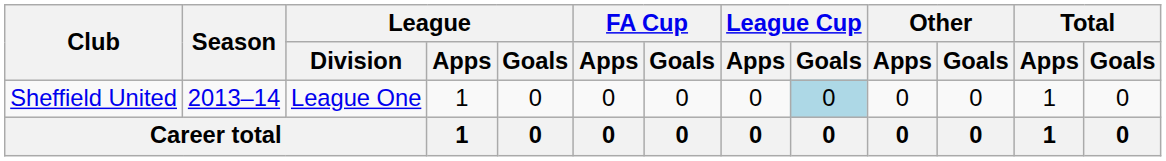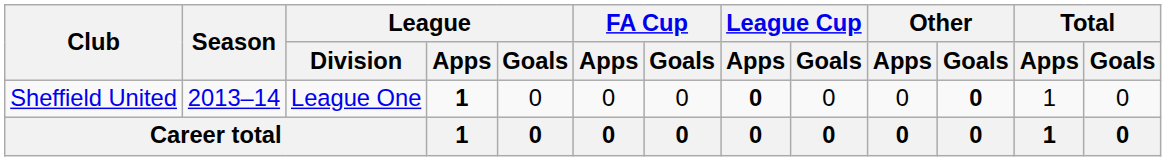(462, 98) normal -> (462, 98) bold
(756, 98) normal -> (756, 98) bold
(829, 98) lightblue background -> (829, 98) no background
(976, 98) normal -> (976, 98) bold
